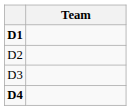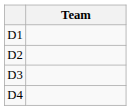(15, 35) bold -> (15, 35) normal
(15, 95) bold -> (15, 95) normal
